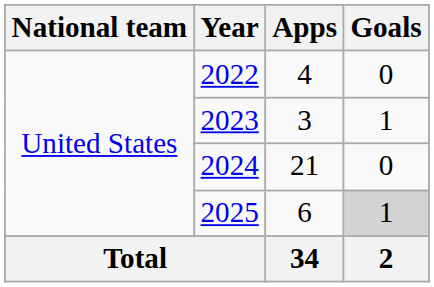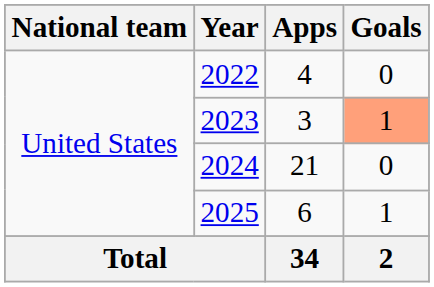(386, 119) no background -> (386, 119) lightsalmon background
(386, 212) lightgrey background -> (386, 212) no background
